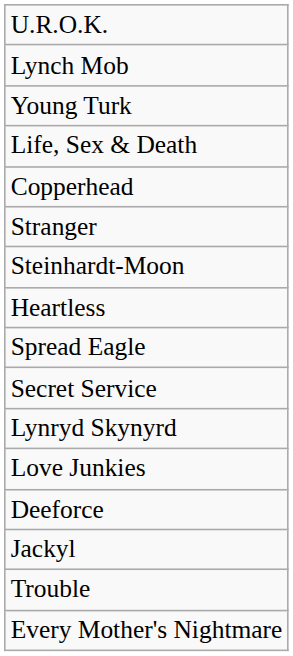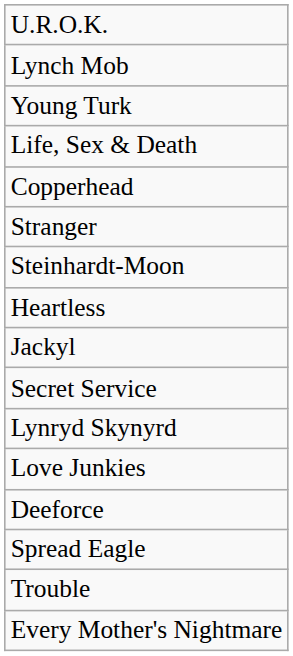(78, 347) Spread Eagle -> (43, 347) Jackyl
(43, 549) Jackyl -> (78, 549) Spread Eagle
